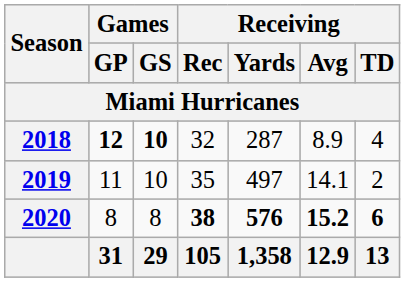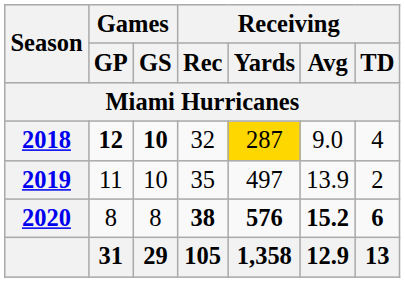(264, 140) no background -> (264, 140) gold background
(328, 140) 8.9 -> (328, 140) 9.0
(328, 179) 14.1 -> (328, 179) 13.9
